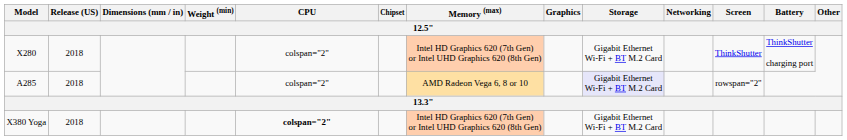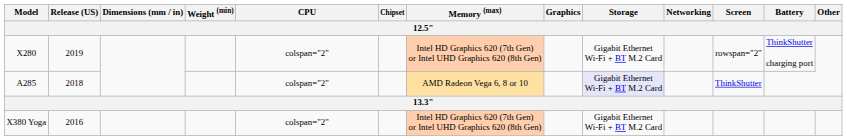(74, 53) 2018 -> (74, 53) 2019
(738, 53) ThinkShutter -> (738, 53) rowspan="2"
(738, 83) rowspan="2" -> (738, 83) ThinkShutter
(74, 122) 2018 -> (74, 122) 2016
(307, 122) bold -> (307, 122) normal
